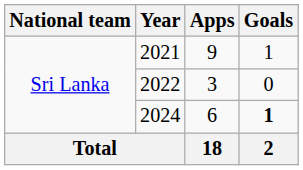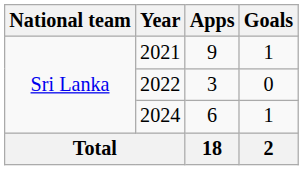(268, 116) bold -> (268, 116) normal
